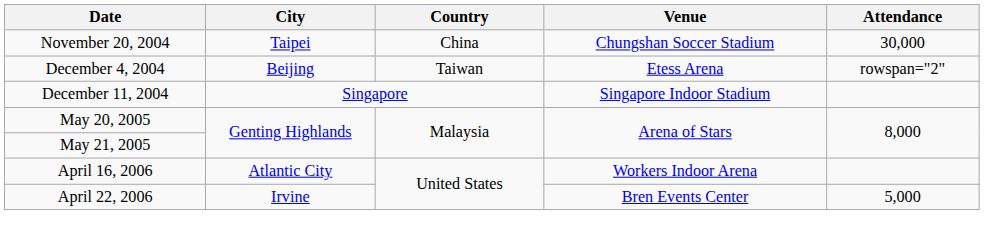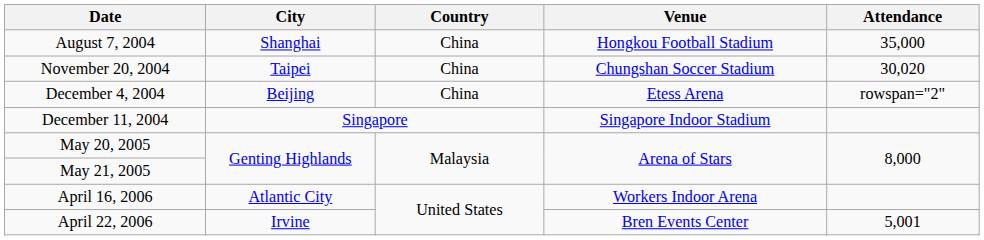+ row: (105, 42)
(903, 42) 30,000 -> (903, 68) 30,020
(459, 68) Taiwan -> (459, 94) China
(903, 196) 5,000 -> (903, 222) 5,001
